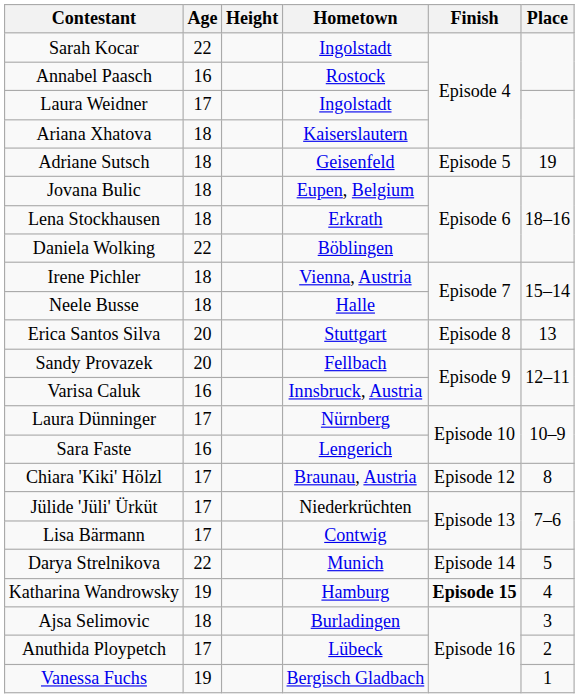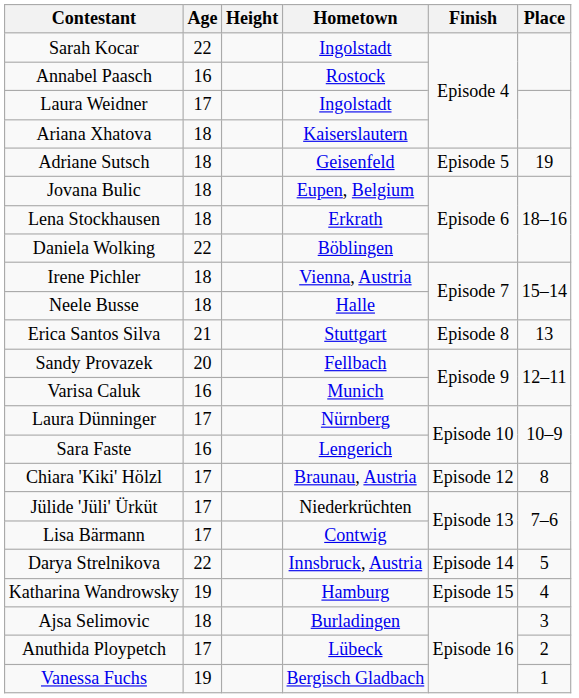(203, 334) 20 -> (203, 334) 21
(355, 391) Innsbruck, Austria -> (355, 391) Munich
(355, 563) Munich -> (355, 563) Innsbruck, Austria
(475, 592) bold -> (473, 592) normal
